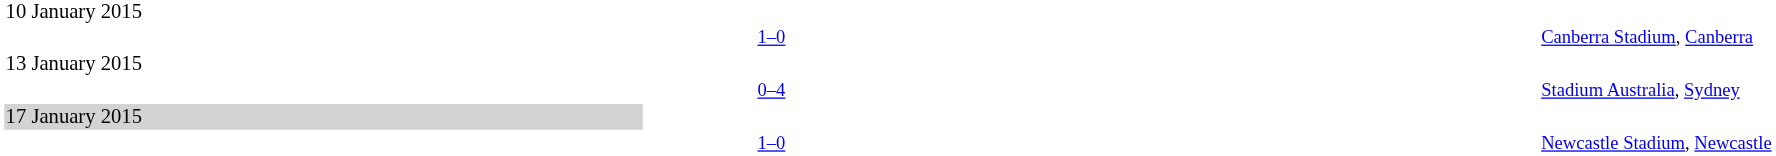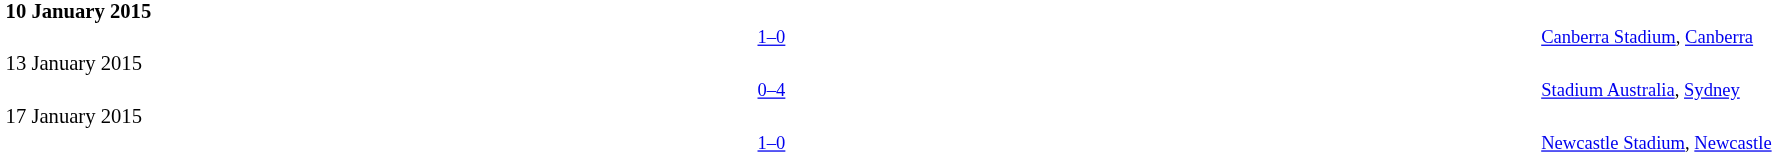(74, 10) normal -> (78, 10) bold
(74, 116) lightgrey background -> (74, 116) no background
